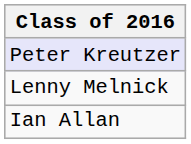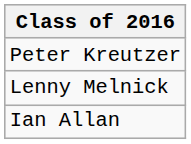(95, 55) lavender background -> (95, 55) no background
